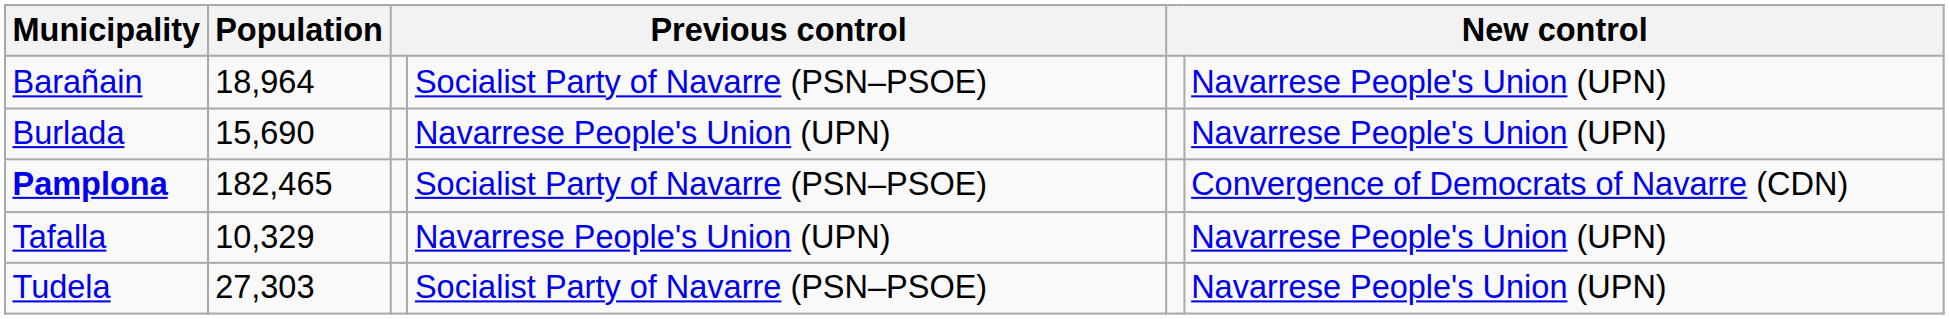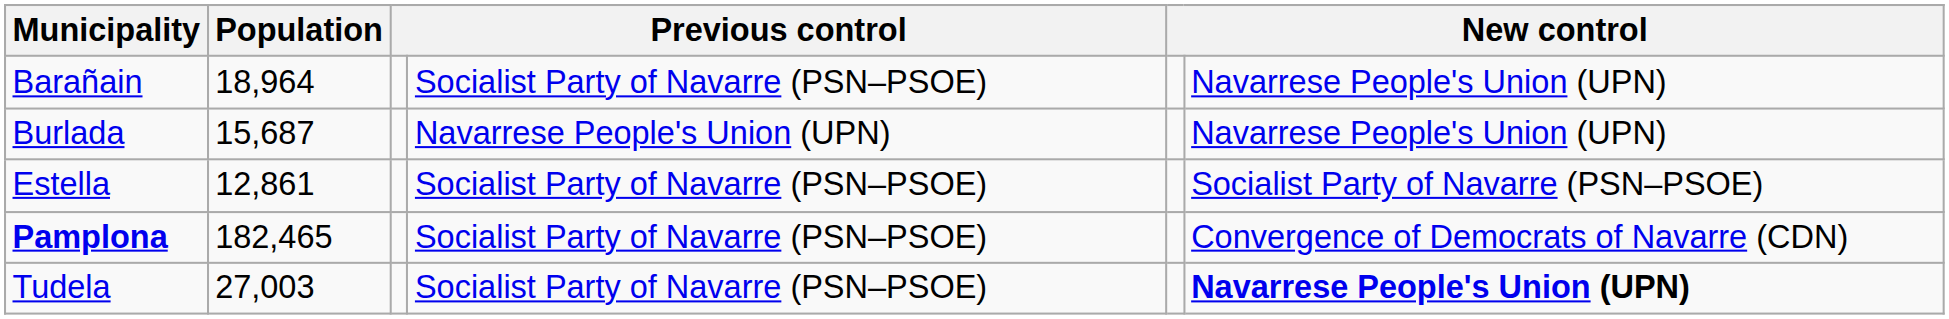(265, 133) 15,690 -> (265, 133) 15,687
+ row: (61, 184)
- row: (59, 236)
(265, 287) 27,303 -> (265, 287) 27,003
(1429, 287) normal -> (1440, 287) bold
